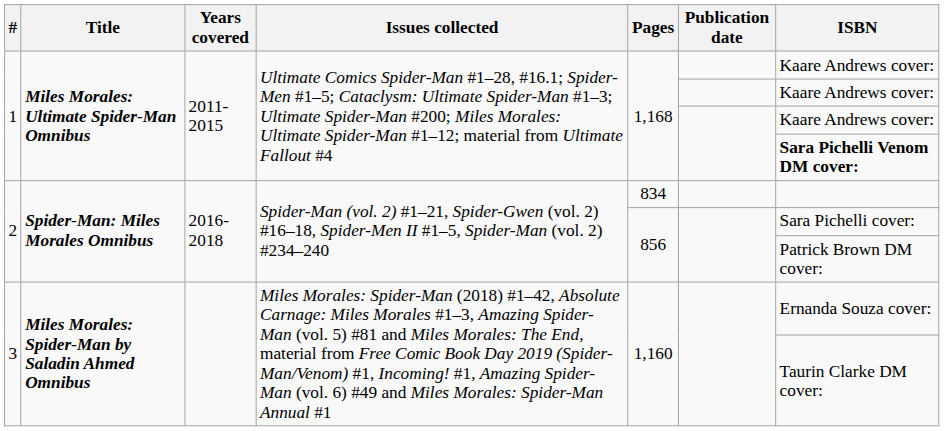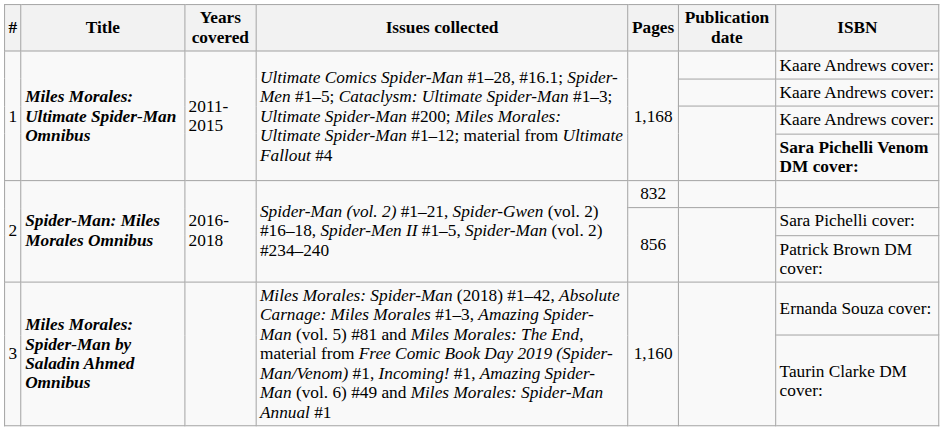(653, 194) 834 -> (653, 194) 832
